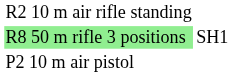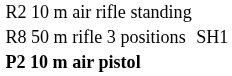(96, 37) lightgreen background -> (96, 37) no background
(70, 62) normal -> (73, 62) bold
